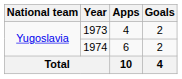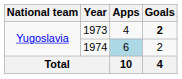(160, 30) normal -> (160, 30) bold
(126, 47) no background -> (126, 47) lightblue background
